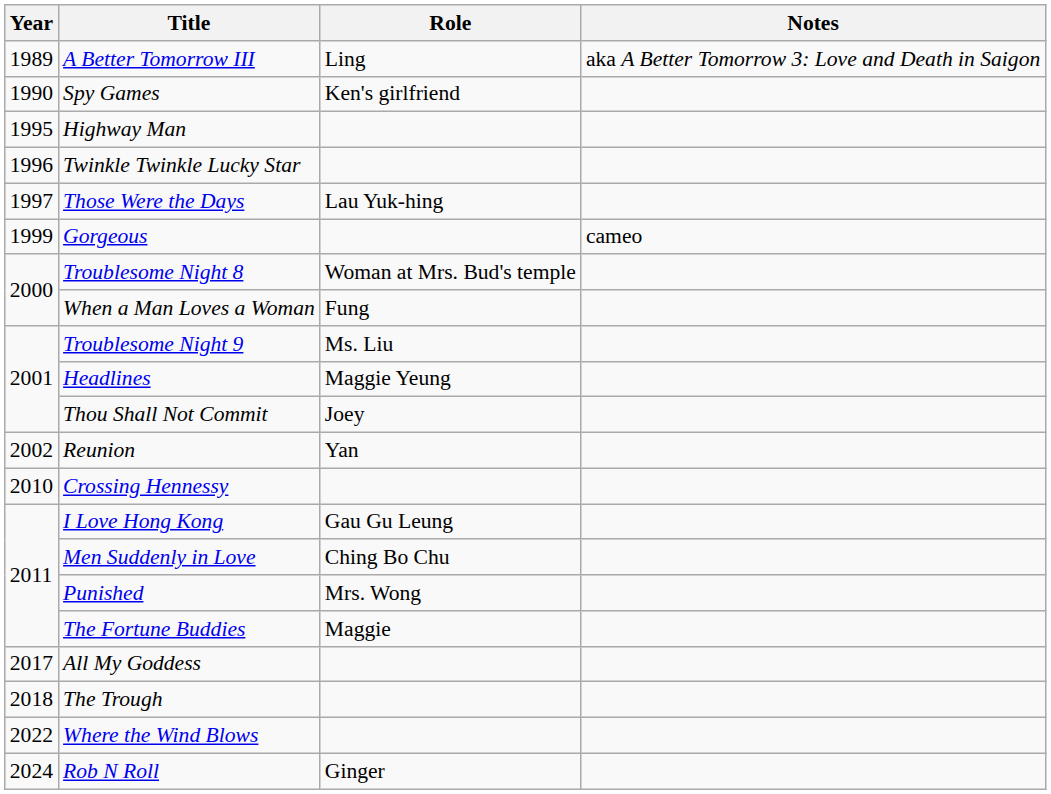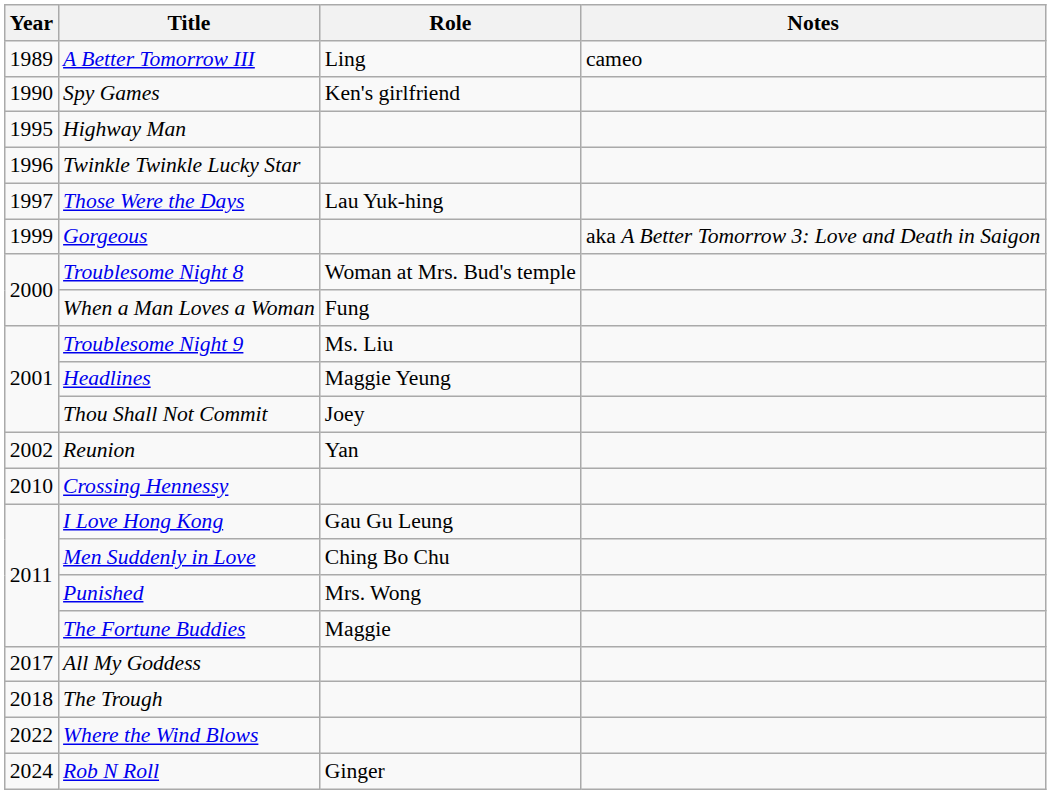(813, 58) aka A Better Tomorrow 3: Love and Death in Saigon -> (614, 58) cameo
(614, 236) cameo -> (813, 236) aka A Better Tomorrow 3: Love and Death in Saigon
